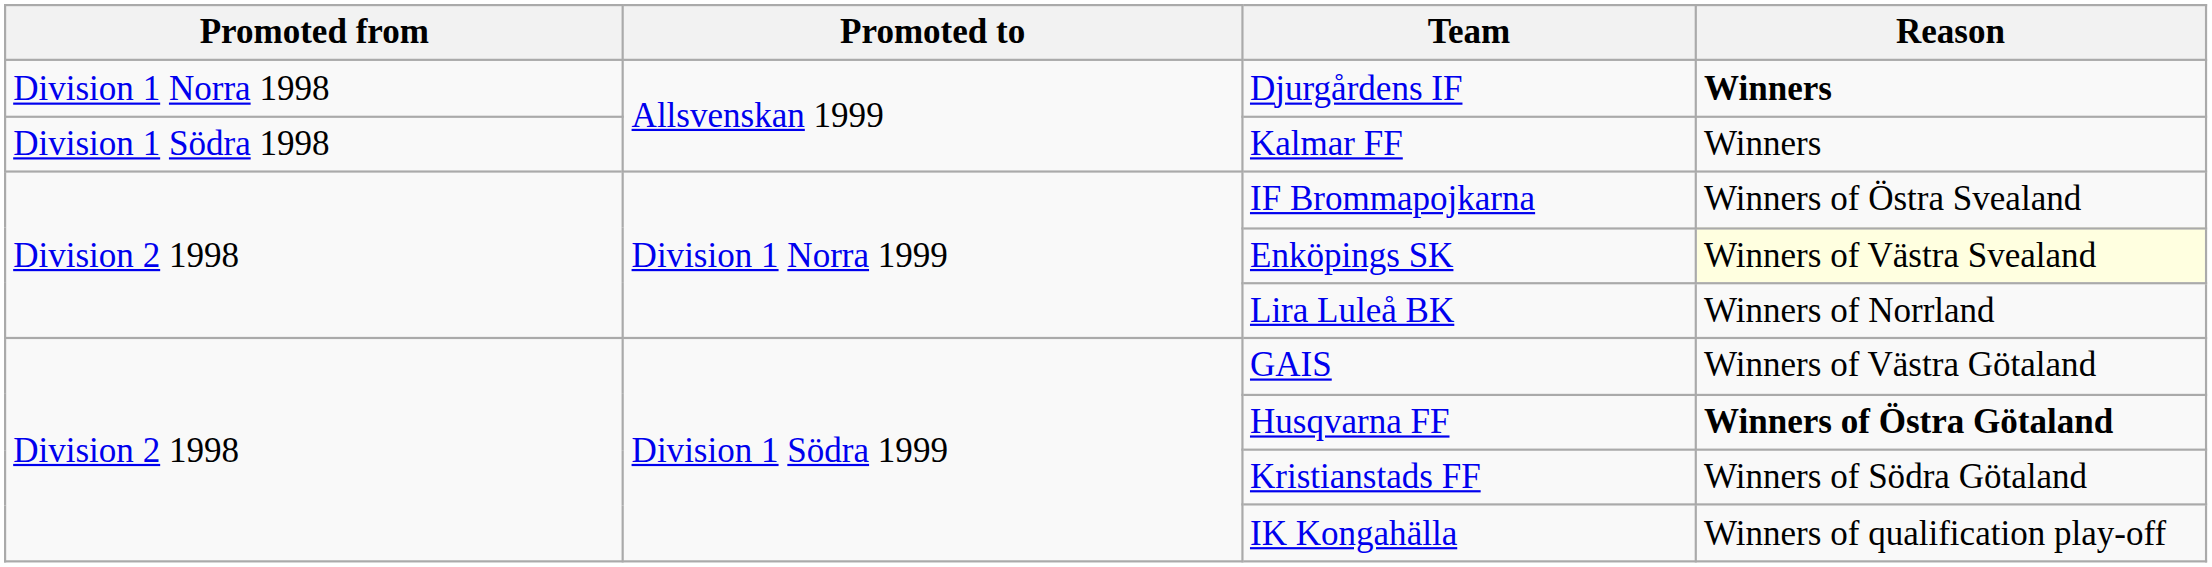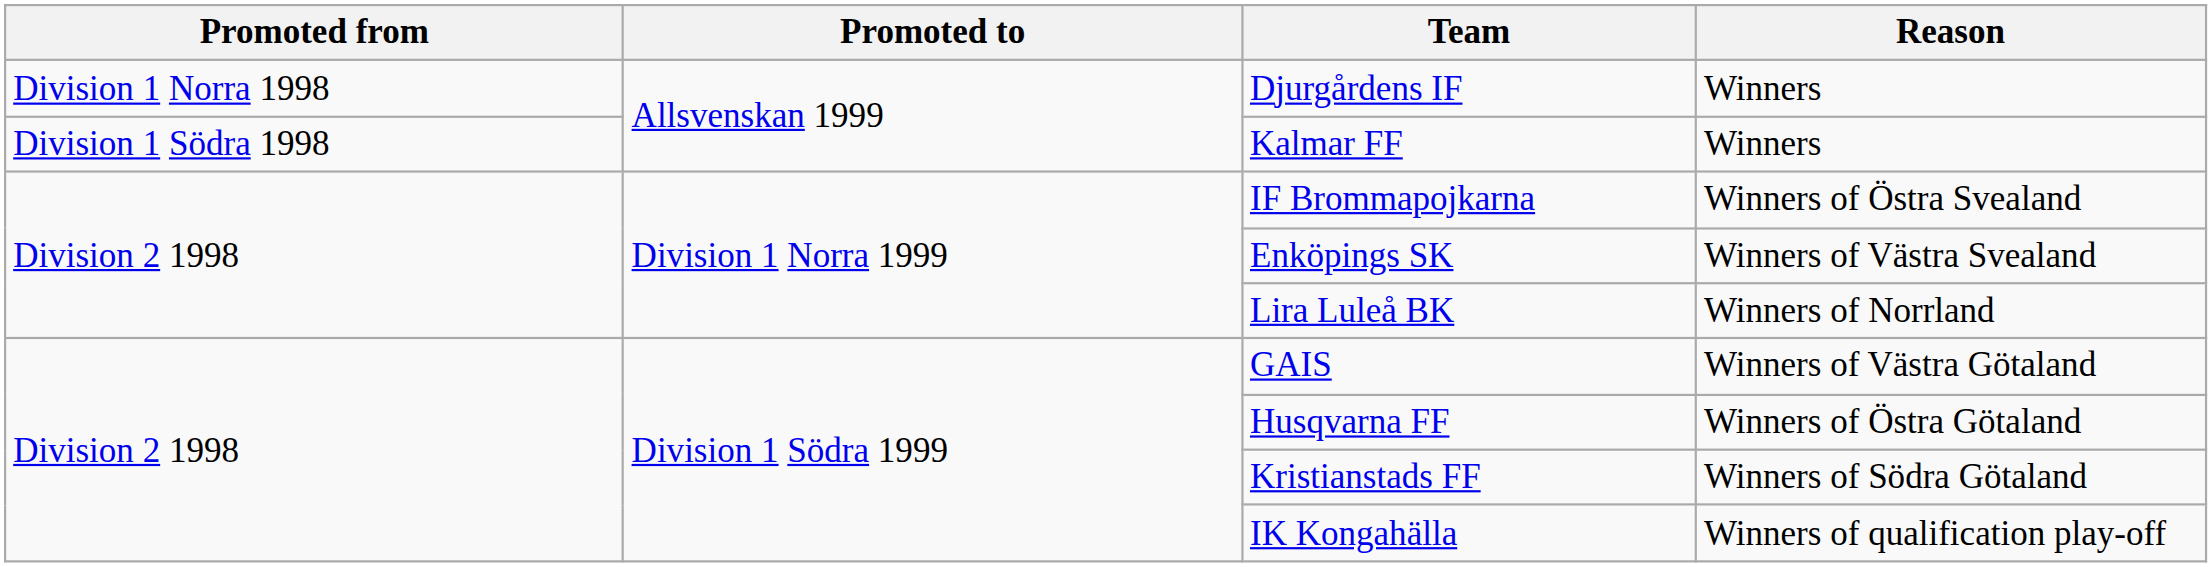(1768, 87) bold -> (1763, 87) normal
(1900, 254) lightyellow background -> (1900, 254) no background
(1909, 421) bold -> (1893, 421) normal
